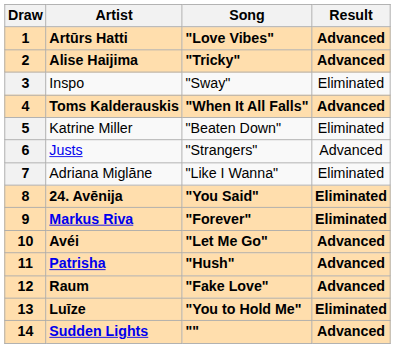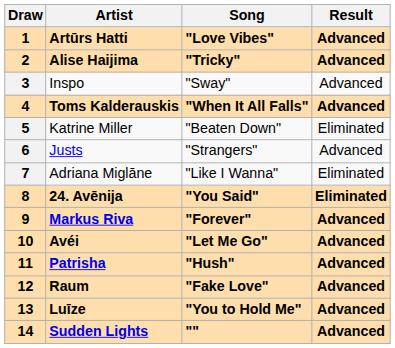(351, 83) Eliminated -> (351, 83) Advanced
(351, 219) Eliminated -> (351, 219) Advanced
(351, 309) Eliminated -> (351, 309) Advanced
